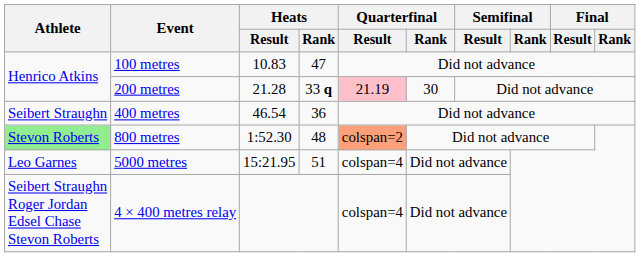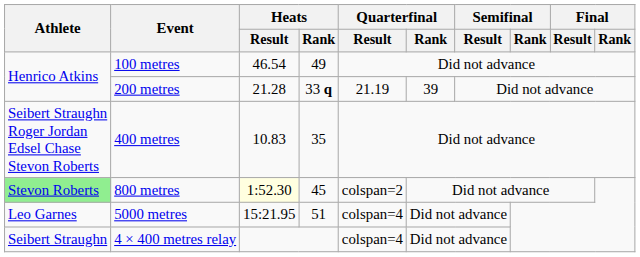(269, 64) 10.83 -> (269, 64) 46.54
(319, 64) 47 -> (319, 64) 49
(372, 89) pink background -> (372, 89) no background
(431, 89) 30 -> (431, 89) 39
(58, 113) Seibert Straughn -> (58, 139) Seibert Straughn Roger Jordan Edsel Chase Stevon Roberts
(269, 113) 46.54 -> (269, 139) 10.83
(319, 113) 36 -> (319, 139) 35
(269, 138) no background -> (269, 190) lightyellow background
(319, 138) 48 -> (319, 190) 45
(372, 138) lightsalmon background -> (372, 190) no background
(58, 213) Seibert Straughn Roger Jordan Edsel Chase Stevon Roberts -> (58, 239) Seibert Straughn
